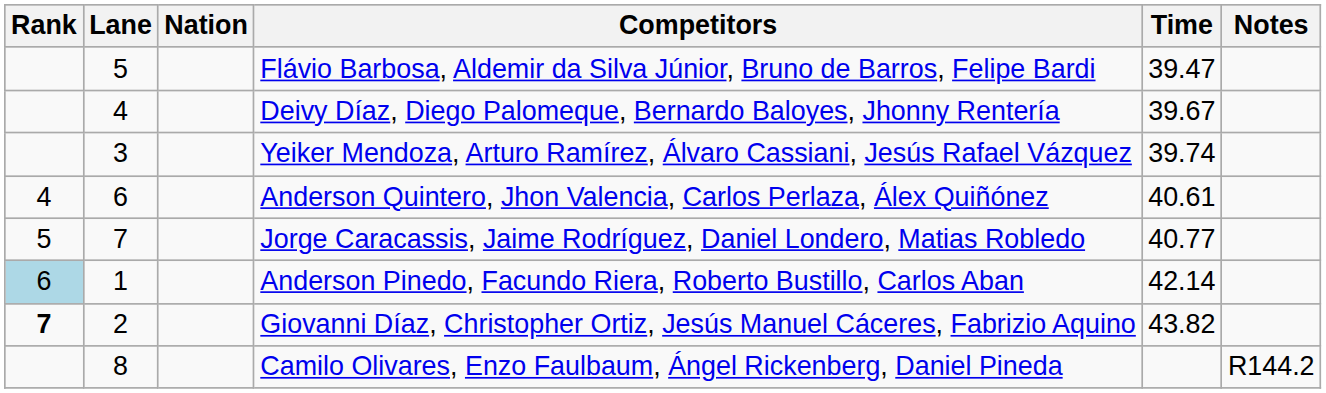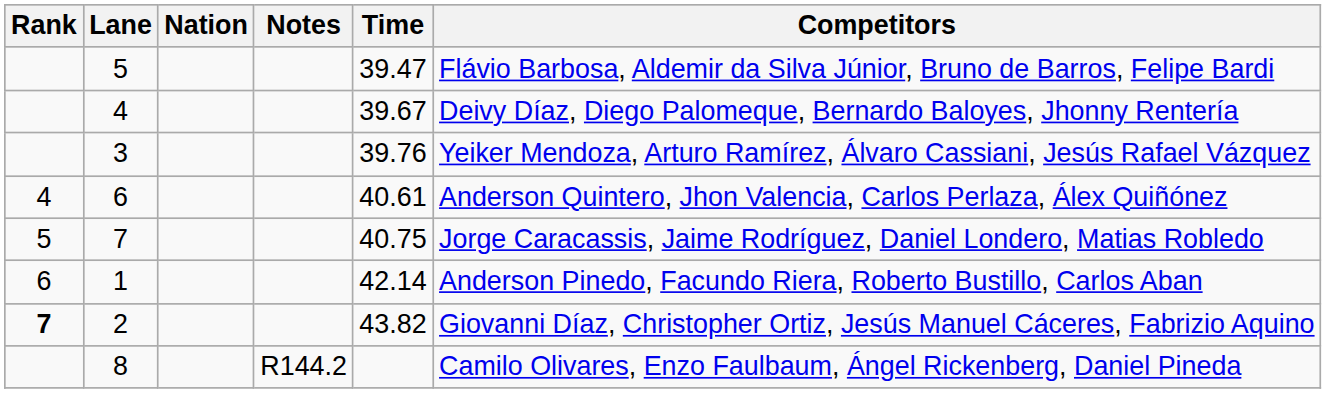columns swapped: (698, 25) <-> (1271, 25)
(1182, 153) 39.74 -> (393, 153) 39.76
(1182, 238) 40.77 -> (393, 238) 40.75
(44, 281) lightblue background -> (44, 281) no background
